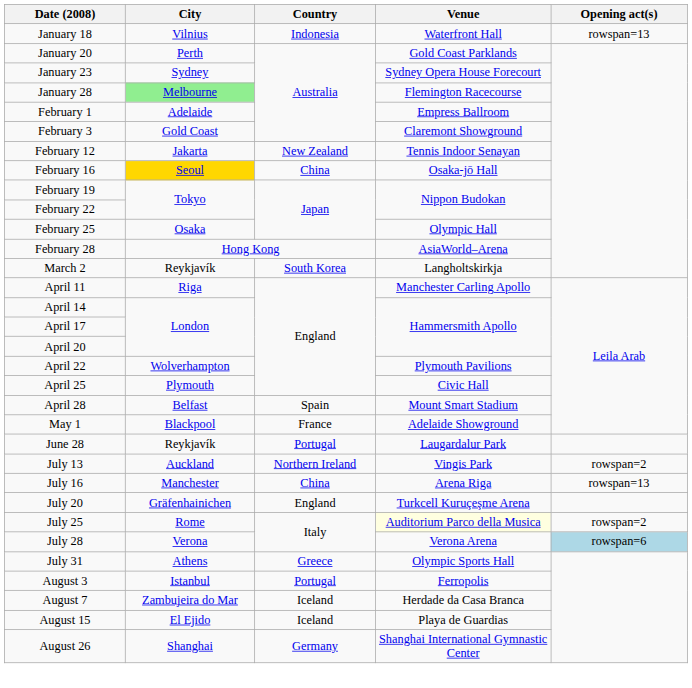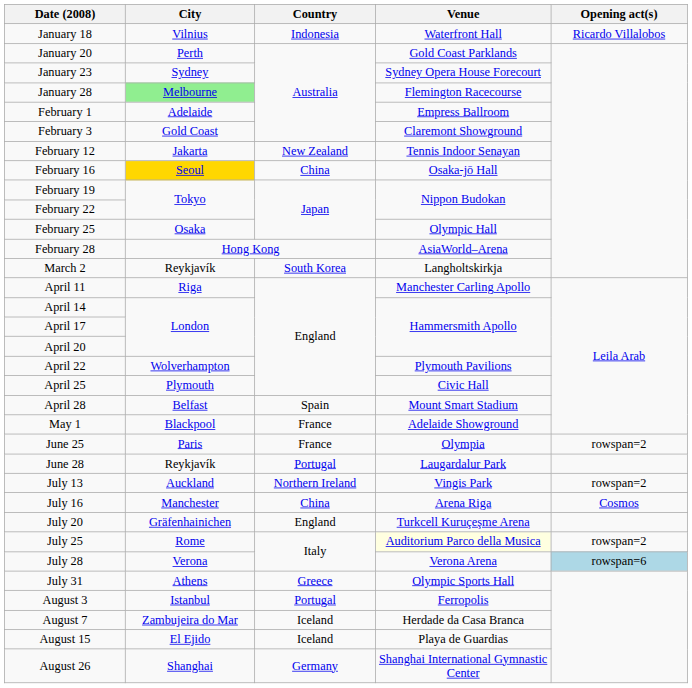(619, 33) rowspan=13 -> (619, 33) Ricardo Villalobos
+ row: (65, 444)
(619, 483) rowspan=13 -> (619, 502) Cosmos
